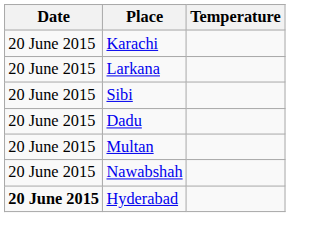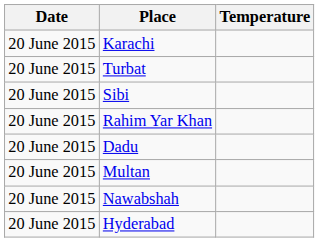- row: (133, 69)
+ row: (124, 69)
+ row: (157, 120)
(54, 198) bold -> (52, 224) normal
